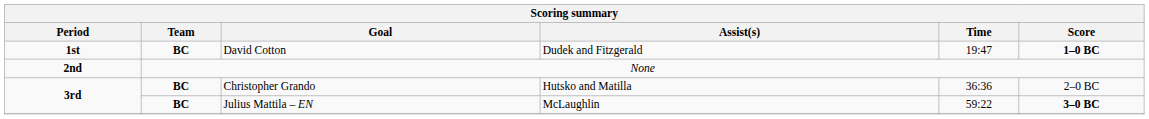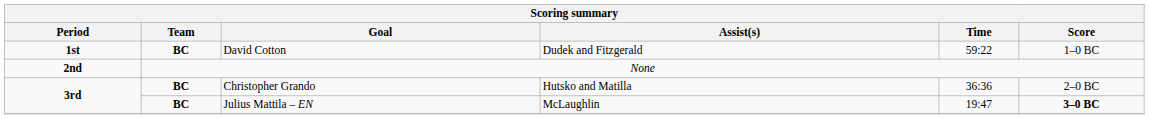(979, 50) 19:47 -> (979, 50) 59:22
(1081, 50) bold -> (1081, 50) normal
(979, 104) 59:22 -> (979, 104) 19:47
